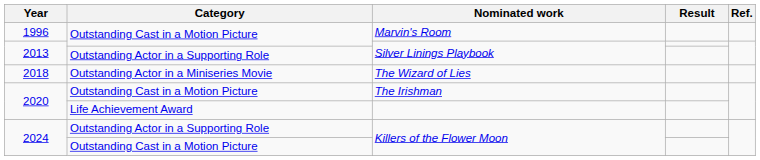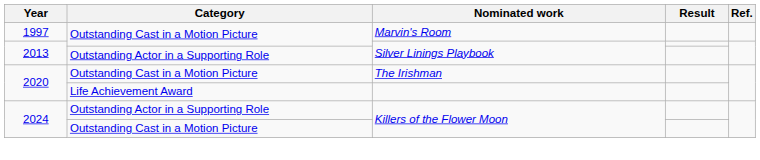(36, 31) 1996 -> (36, 31) 1997
- row: (171, 73)
